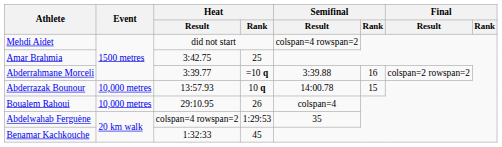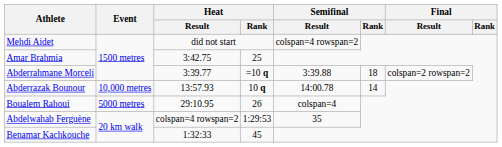(373, 73) 16 -> (373, 73) 18
(373, 88) 15 -> (373, 88) 14
(125, 104) 10,000 metres -> (121, 104) 5000 metres
